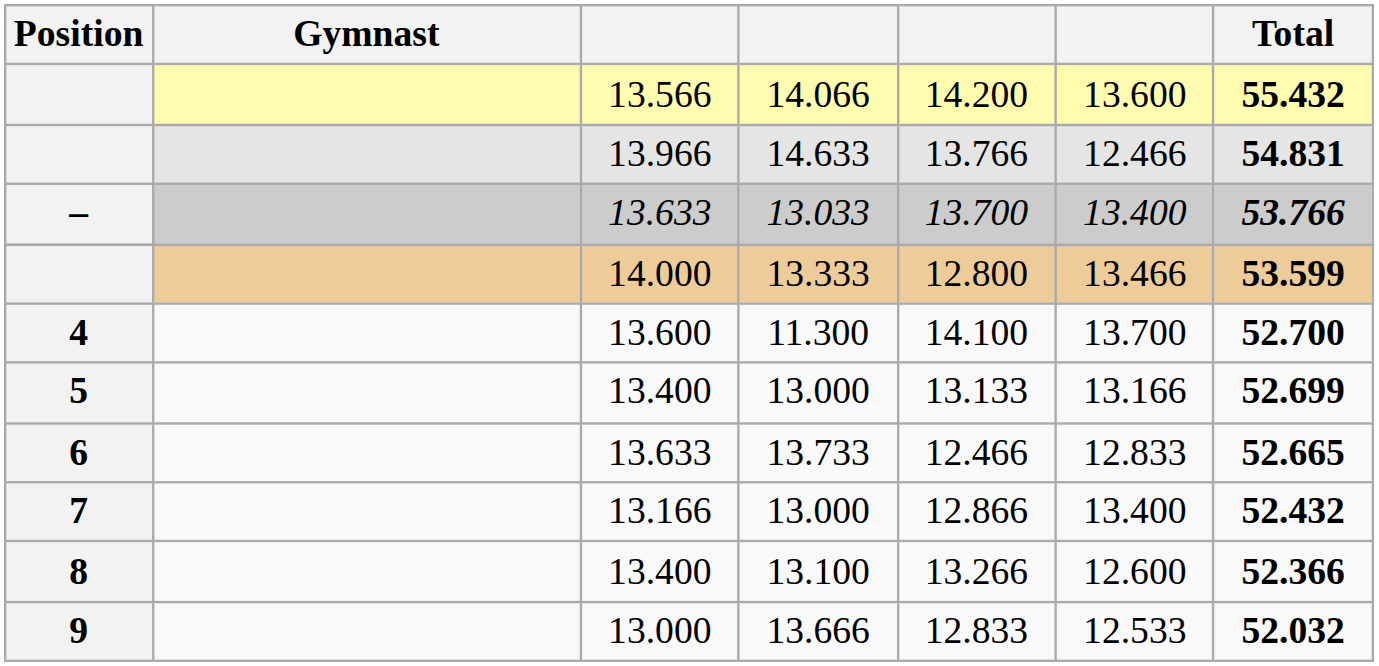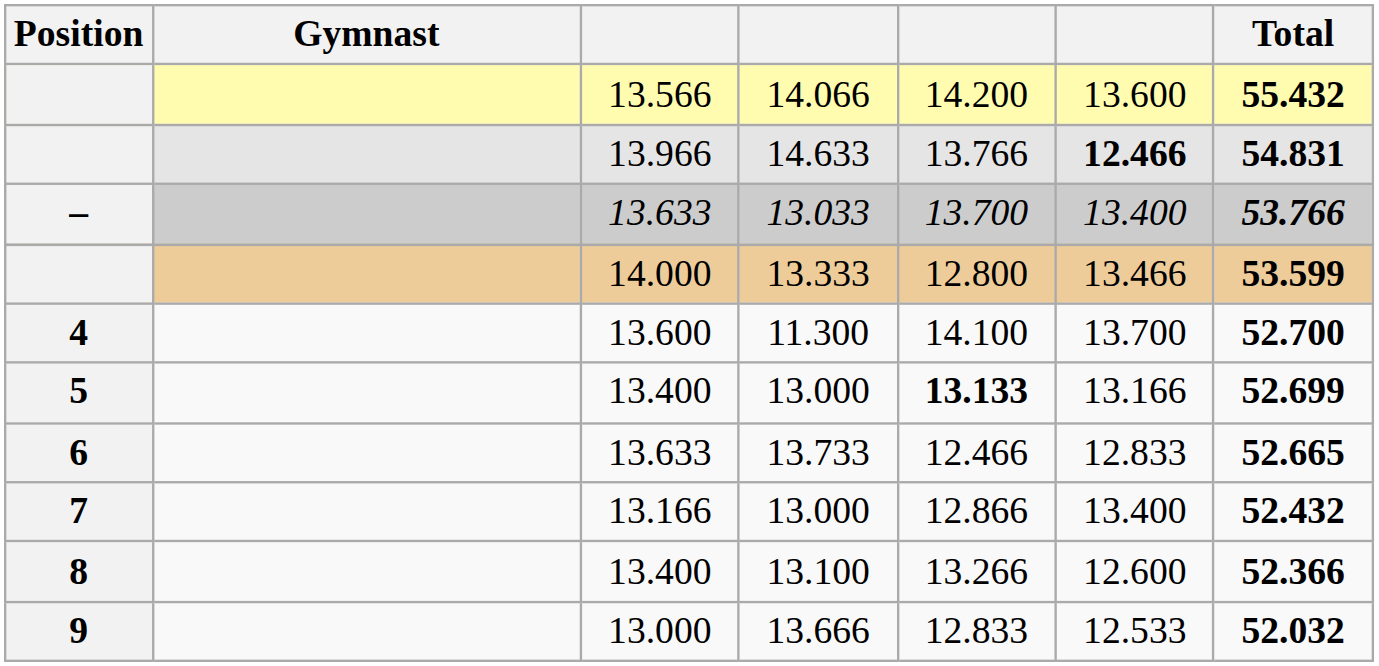(1135, 153) normal -> (1135, 153) bold
(976, 392) normal -> (976, 392) bold
